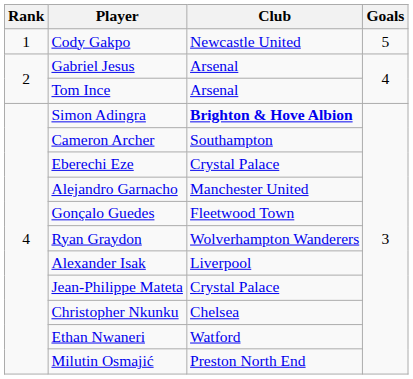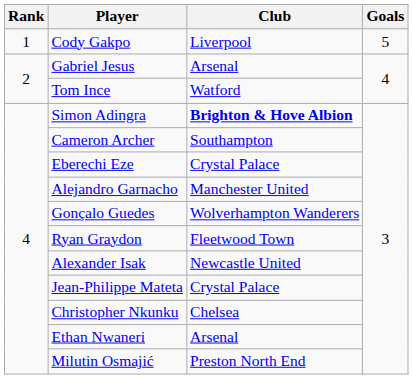(245, 41) Newcastle United -> (221, 41) Liverpool
(214, 90) Arsenal -> (215, 90) Watford
(242, 213) Fleetwood Town -> (275, 213) Wolverhampton Wanderers
(275, 238) Wolverhampton Wanderers -> (242, 238) Fleetwood Town
(221, 262) Liverpool -> (245, 262) Newcastle United
(215, 336) Watford -> (214, 336) Arsenal
